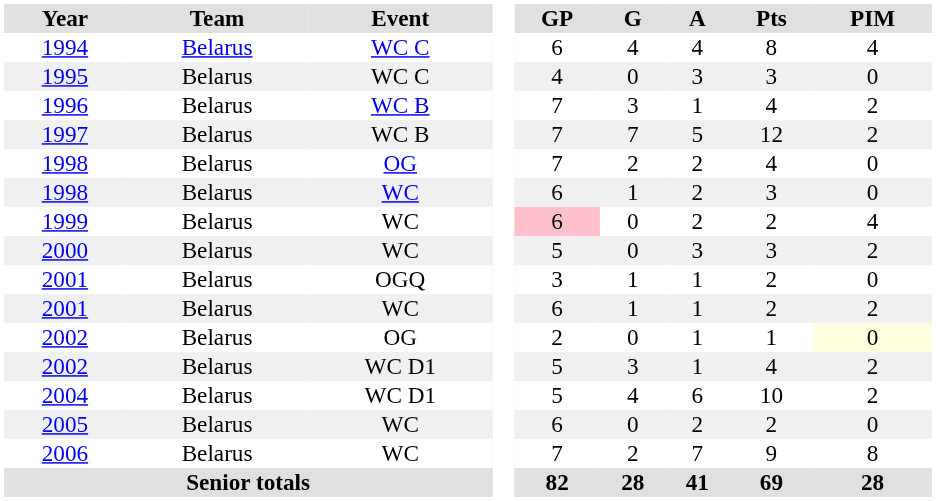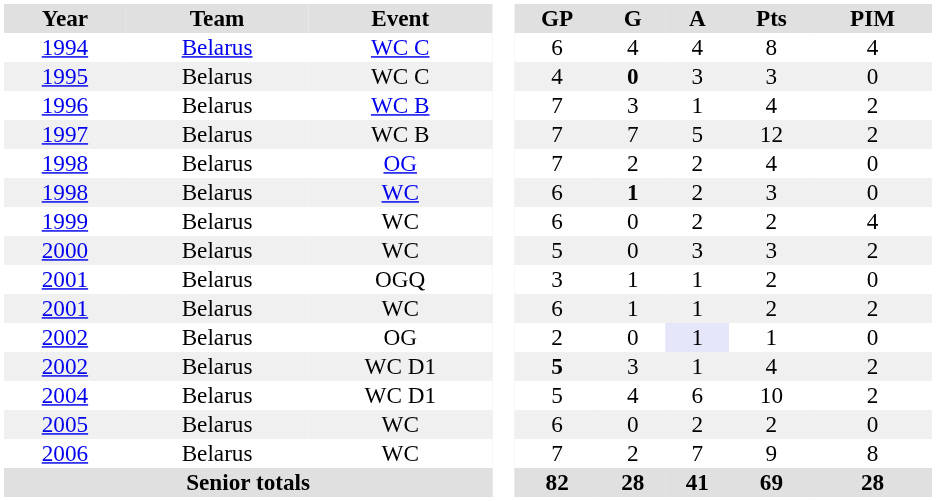(633, 76) normal -> (633, 76) bold
(633, 192) normal -> (633, 192) bold
(557, 221) pink background -> (557, 221) no background
(697, 337) no background -> (697, 337) lavender background
(873, 337) lightyellow background -> (873, 337) no background
(557, 366) normal -> (557, 366) bold
